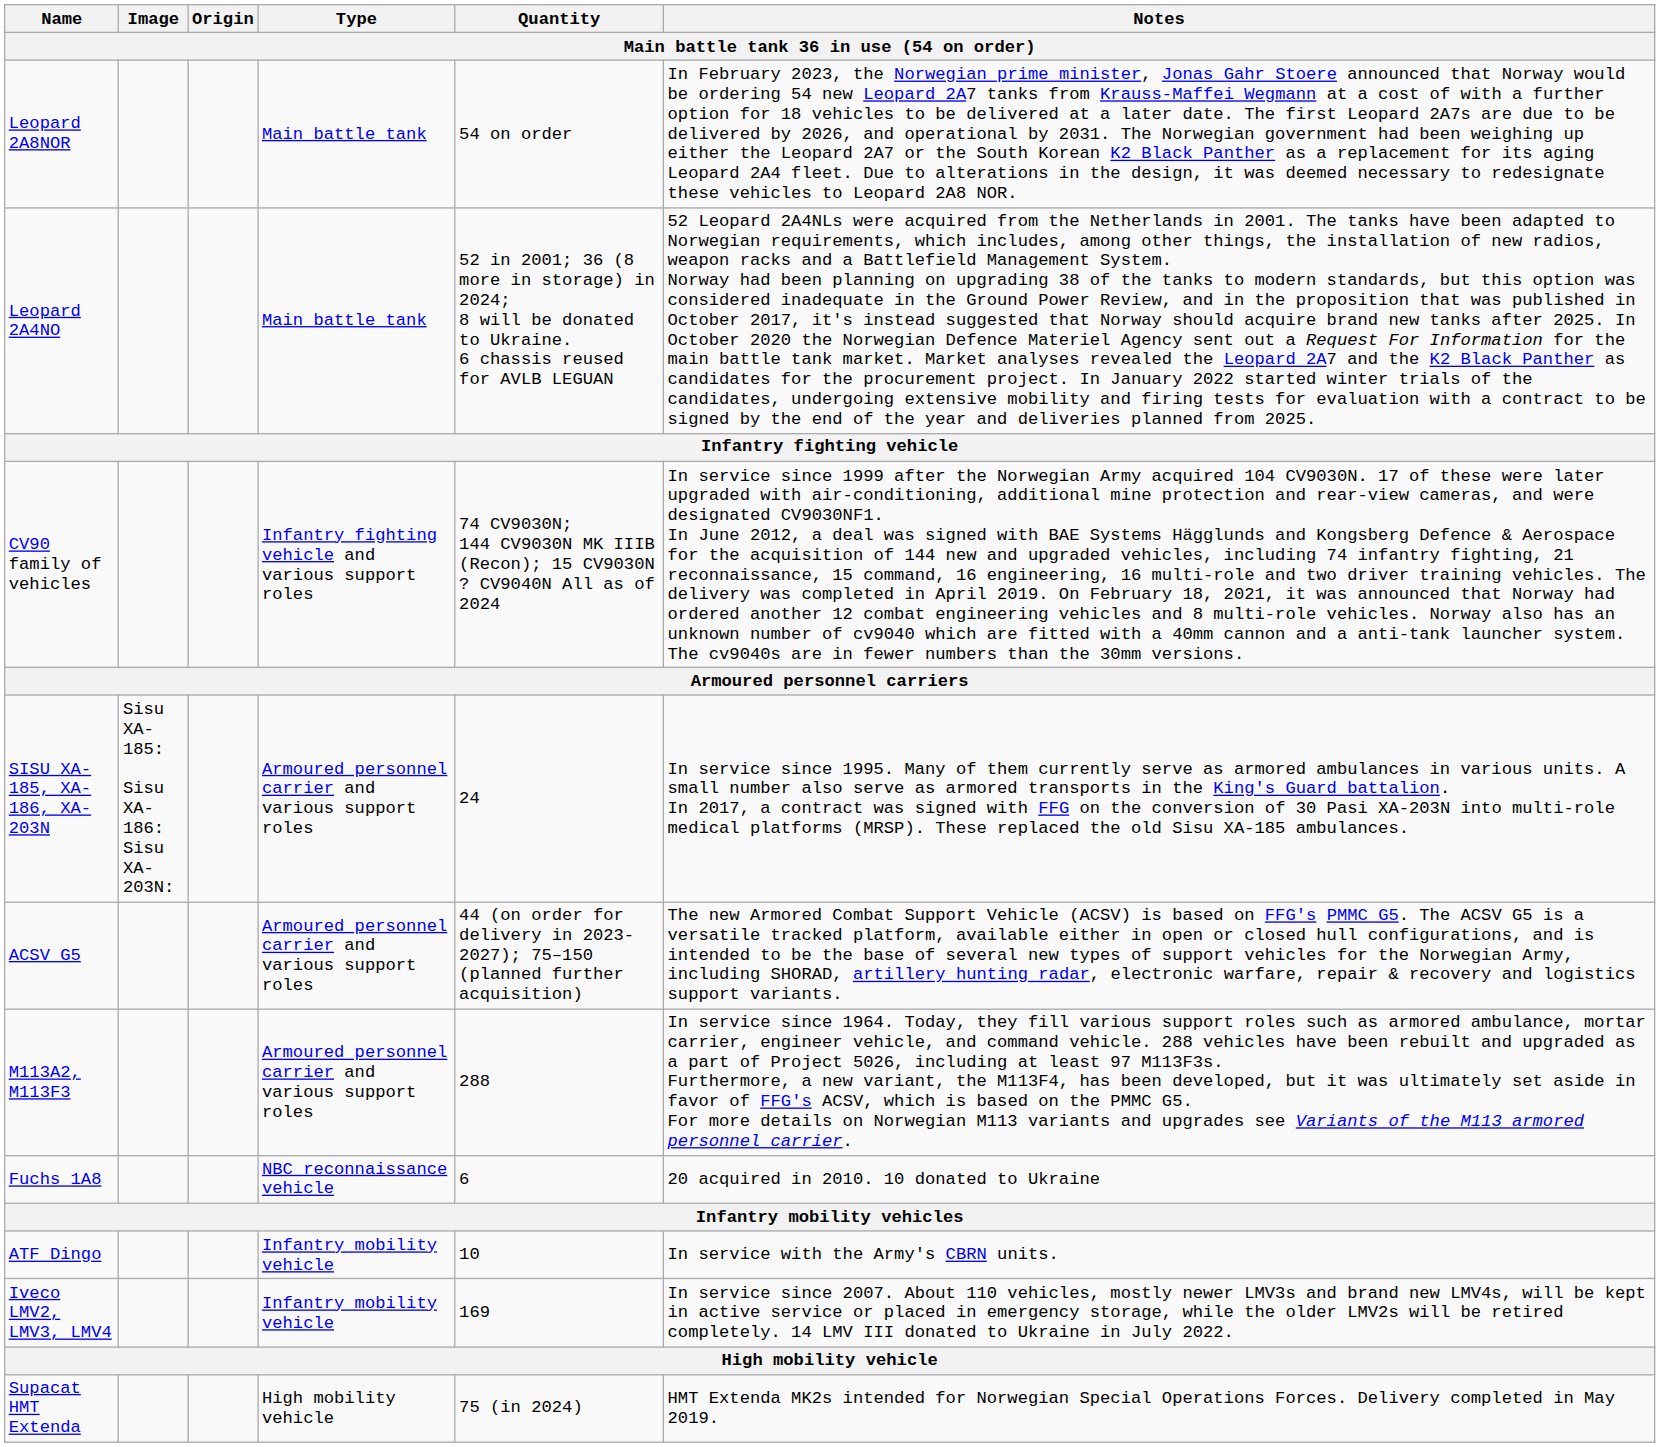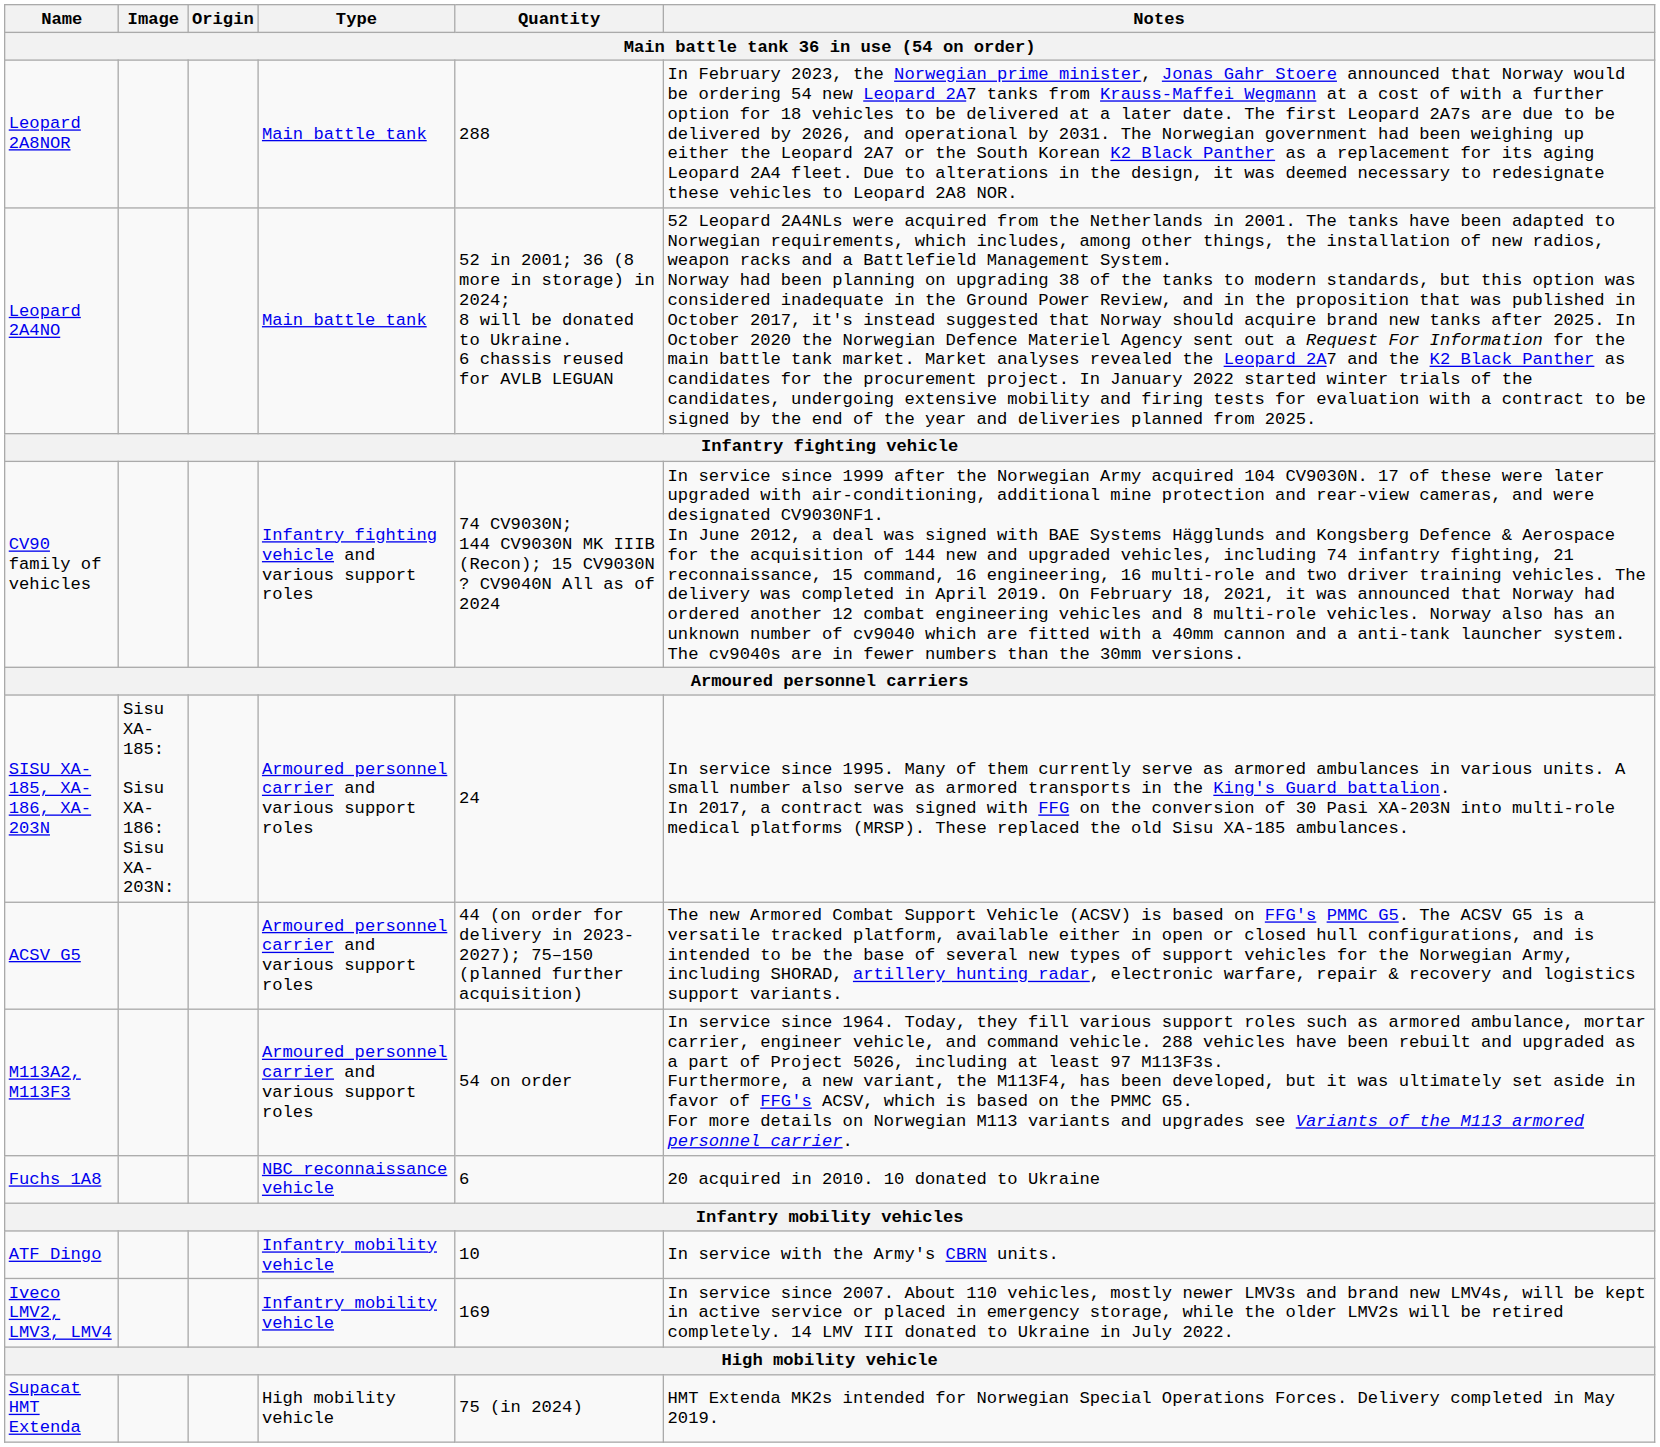(516, 134) 54 on order -> (475, 134) 288
(475, 1082) 288 -> (516, 1082) 54 on order
